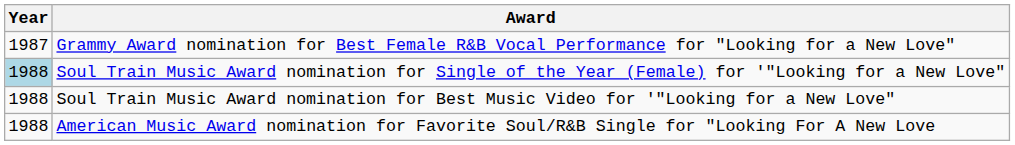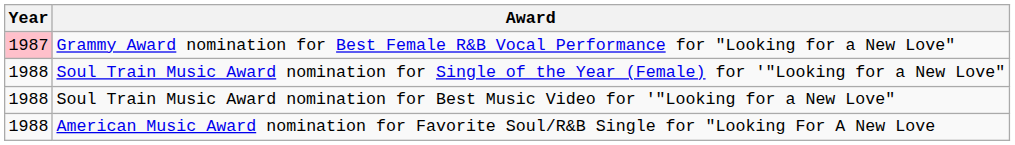(29, 45) no background -> (29, 45) pink background
(29, 72) lightblue background -> (29, 72) no background
